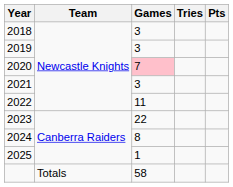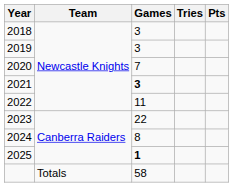(137, 66) pink background -> (137, 66) no background
(137, 84) normal -> (137, 84) bold
(137, 155) normal -> (137, 155) bold
